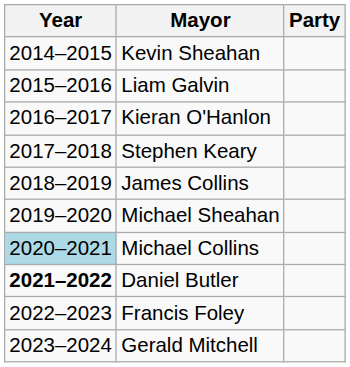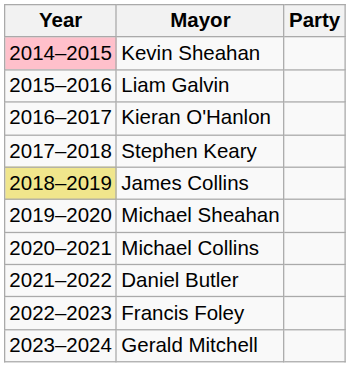(61, 53) no background -> (61, 53) pink background
(61, 183) no background -> (61, 183) khaki background
(61, 248) lightblue background -> (61, 248) no background
(61, 280) bold -> (61, 280) normal
